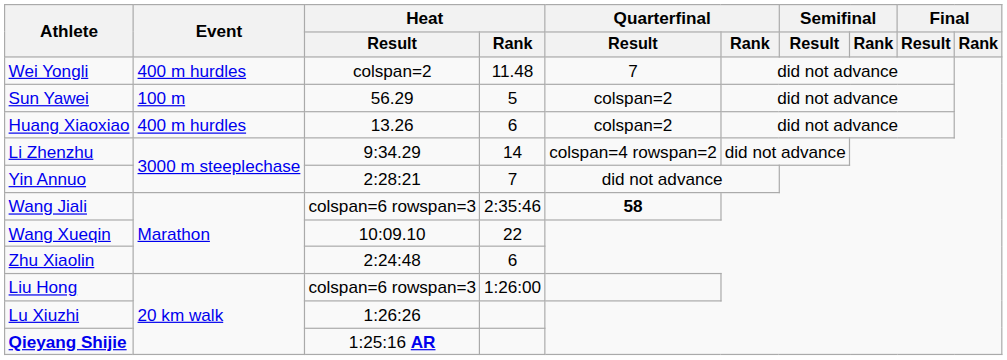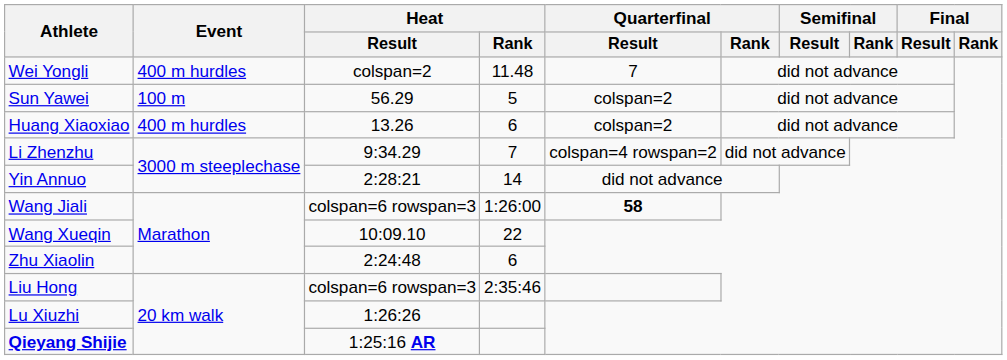(513, 152) 14 -> (513, 152) 7
(513, 179) 7 -> (513, 179) 14
(513, 207) 2:35:46 -> (513, 207) 1:26:00
(513, 288) 1:26:00 -> (513, 288) 2:35:46
